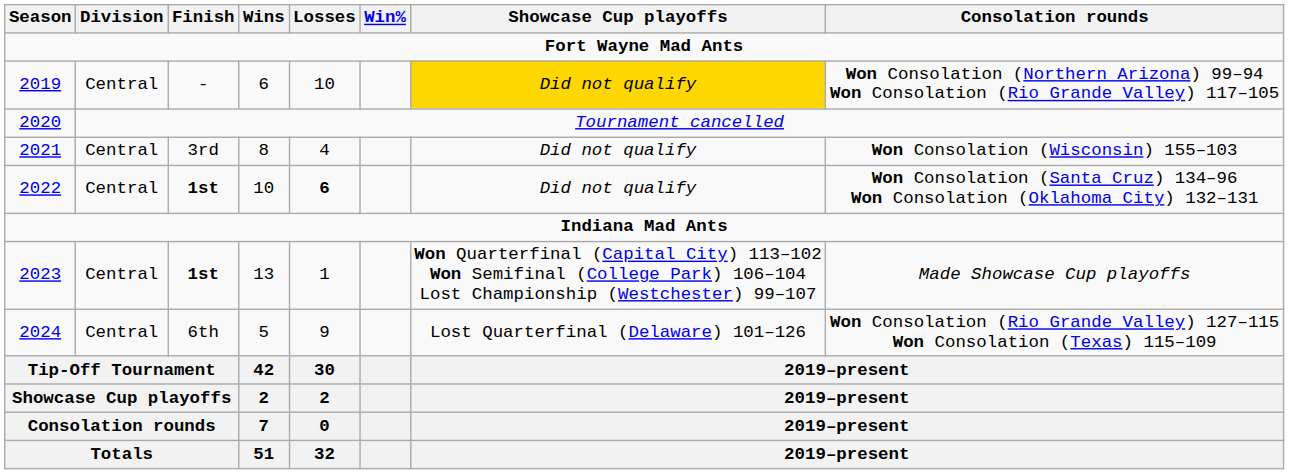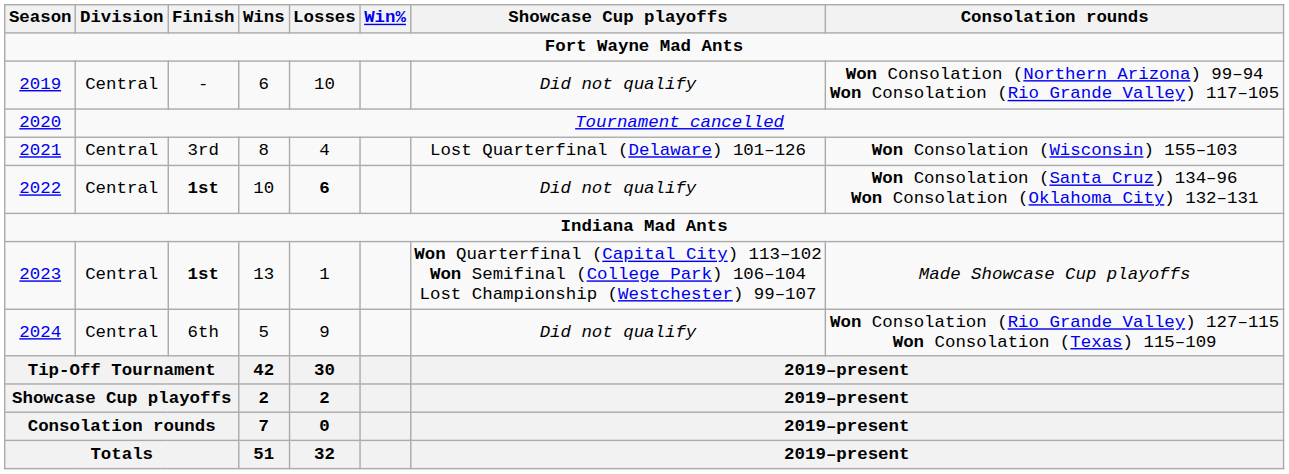(618, 85) gold background -> (618, 85) no background
(618, 151) Did not qualify -> (618, 151) Lost Quarterfinal (Delaware) 101–126
(618, 333) Lost Quarterfinal (Delaware) 101–126 -> (618, 333) Did not qualify
